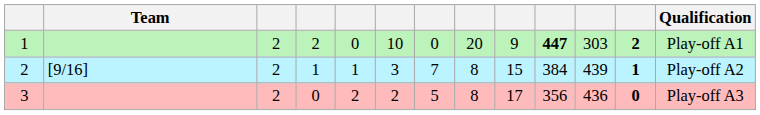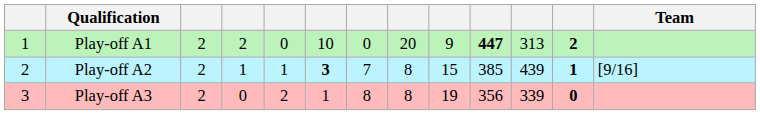columns swapped: (150, 17) <-> (705, 17)
(595, 43) 303 -> (532, 43) 313
(395, 69) normal -> (326, 69) bold
(555, 69) 384 -> (491, 69) 385
(395, 95) 2 -> (326, 95) 1
(435, 95) 5 -> (367, 95) 8
(514, 95) 17 -> (449, 95) 19
(595, 95) 436 -> (532, 95) 339
